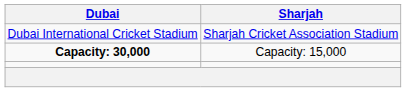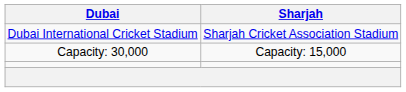(103, 53) bold -> (103, 53) normal
